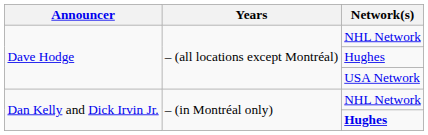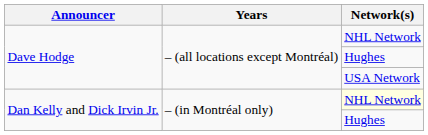(383, 99) no background -> (383, 99) lightyellow background
(366, 120) bold -> (365, 120) normal
